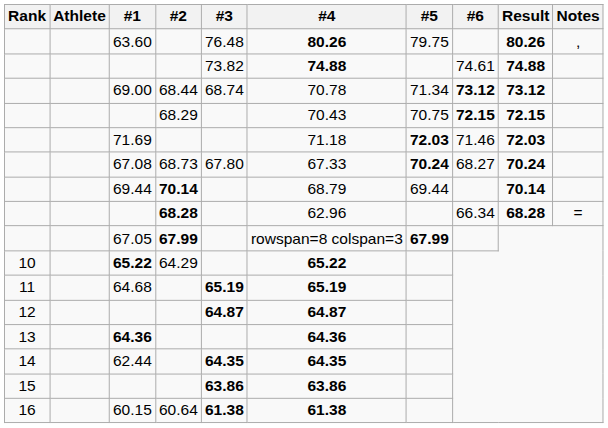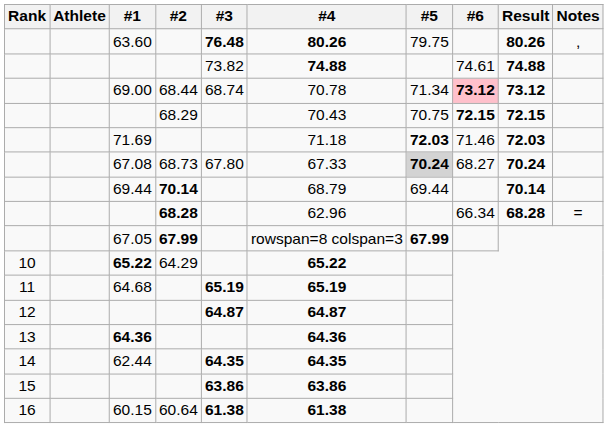(224, 41) normal -> (224, 41) bold
(475, 90) no background -> (475, 90) pink background
(429, 164) no background -> (429, 164) lightgrey background
